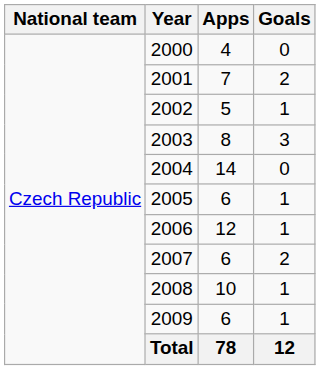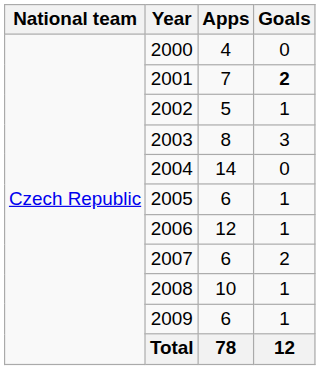(284, 79) normal -> (284, 79) bold
